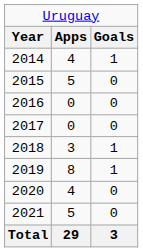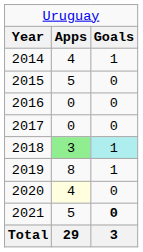(71, 148) no background -> (71, 148) lightgreen background
(114, 148) no background -> (114, 148) paleturquoise background
(71, 192) no background -> (71, 192) lightyellow background
(114, 214) normal -> (114, 214) bold
